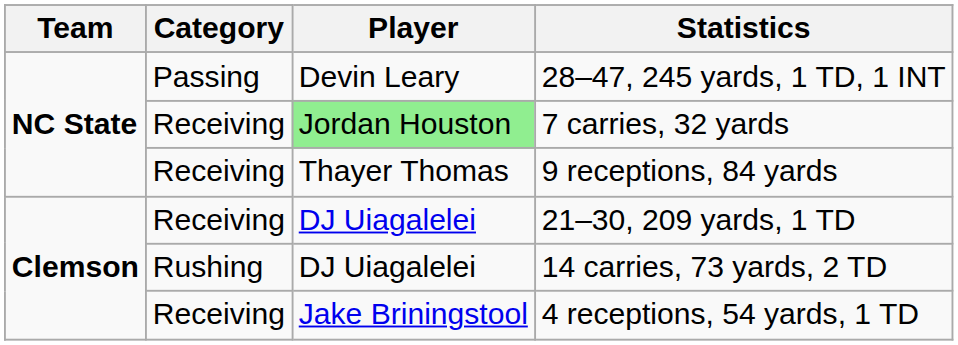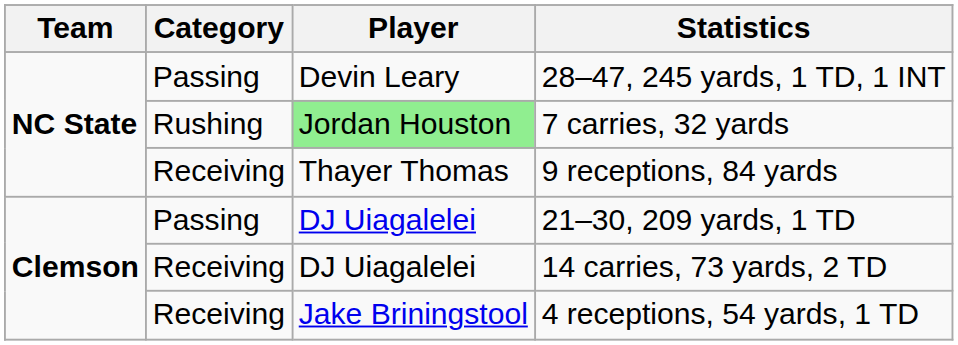(219, 123) Receiving -> (208, 123) Rushing
(219, 219) Receiving -> (206, 219) Passing
(208, 266) Rushing -> (219, 266) Receiving
